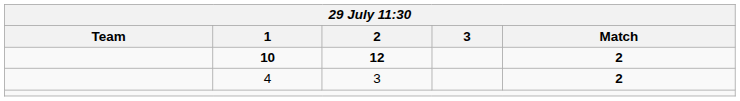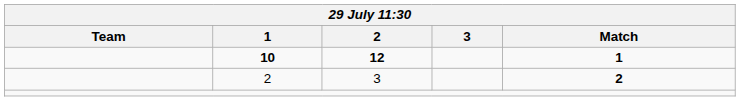(619, 57) 2 -> (619, 57) 1
(268, 79) 4 -> (268, 79) 2
